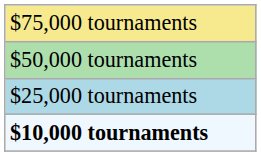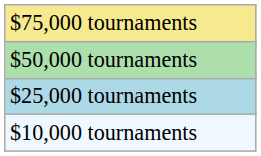(109, 132) bold -> (104, 132) normal
